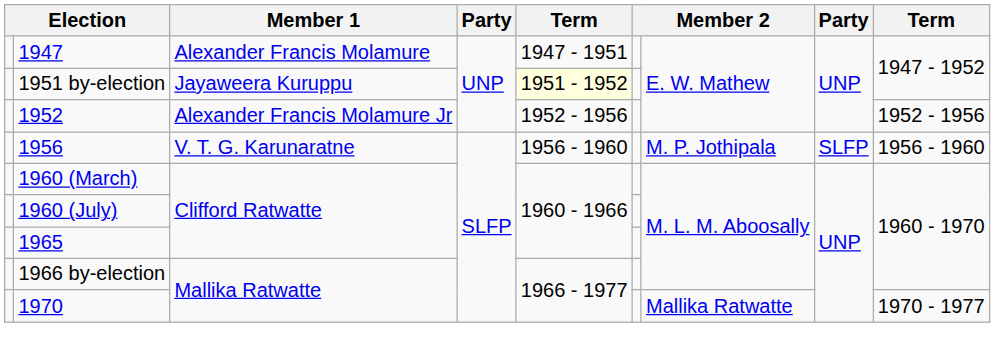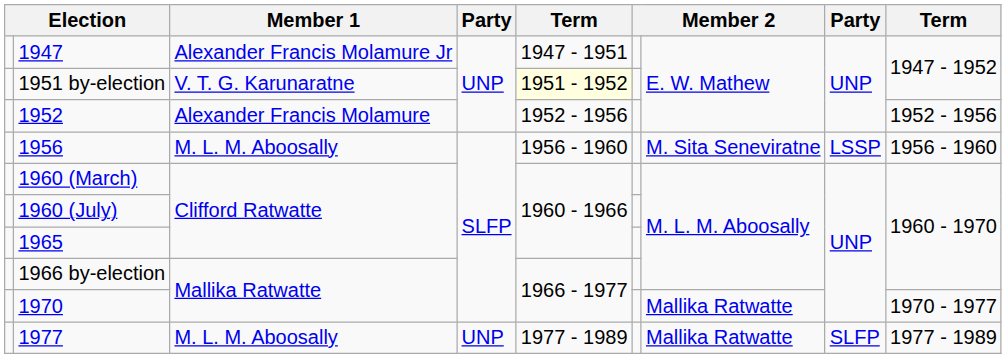(302, 52) Alexander Francis Molamure -> (313, 52) Alexander Francis Molamure Jr
(263, 83) Jayaweera Kuruppu -> (265, 83) V. T. G. Karunaratne
(313, 115) Alexander Francis Molamure Jr -> (302, 115) Alexander Francis Molamure
(265, 147) V. T. G. Karunaratne -> (256, 147) M. L. M. Aboosally
(711, 147) M. P. Jothipala -> (733, 147) M. Sita Seneviratne
(844, 147) SLFP -> (855, 147) LSSP
+ row: (41, 337)
